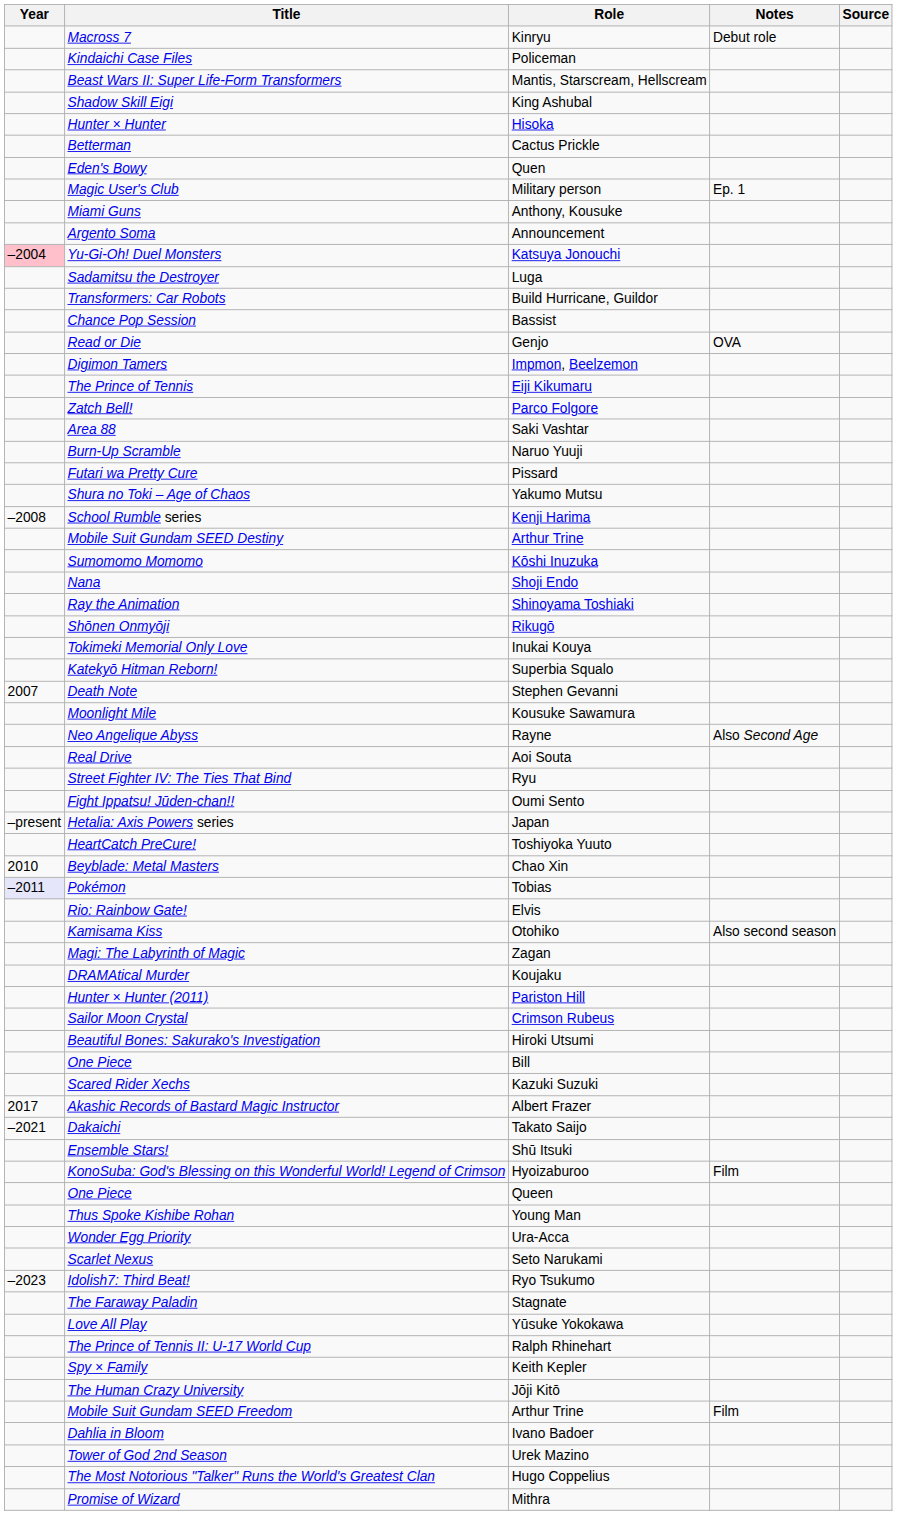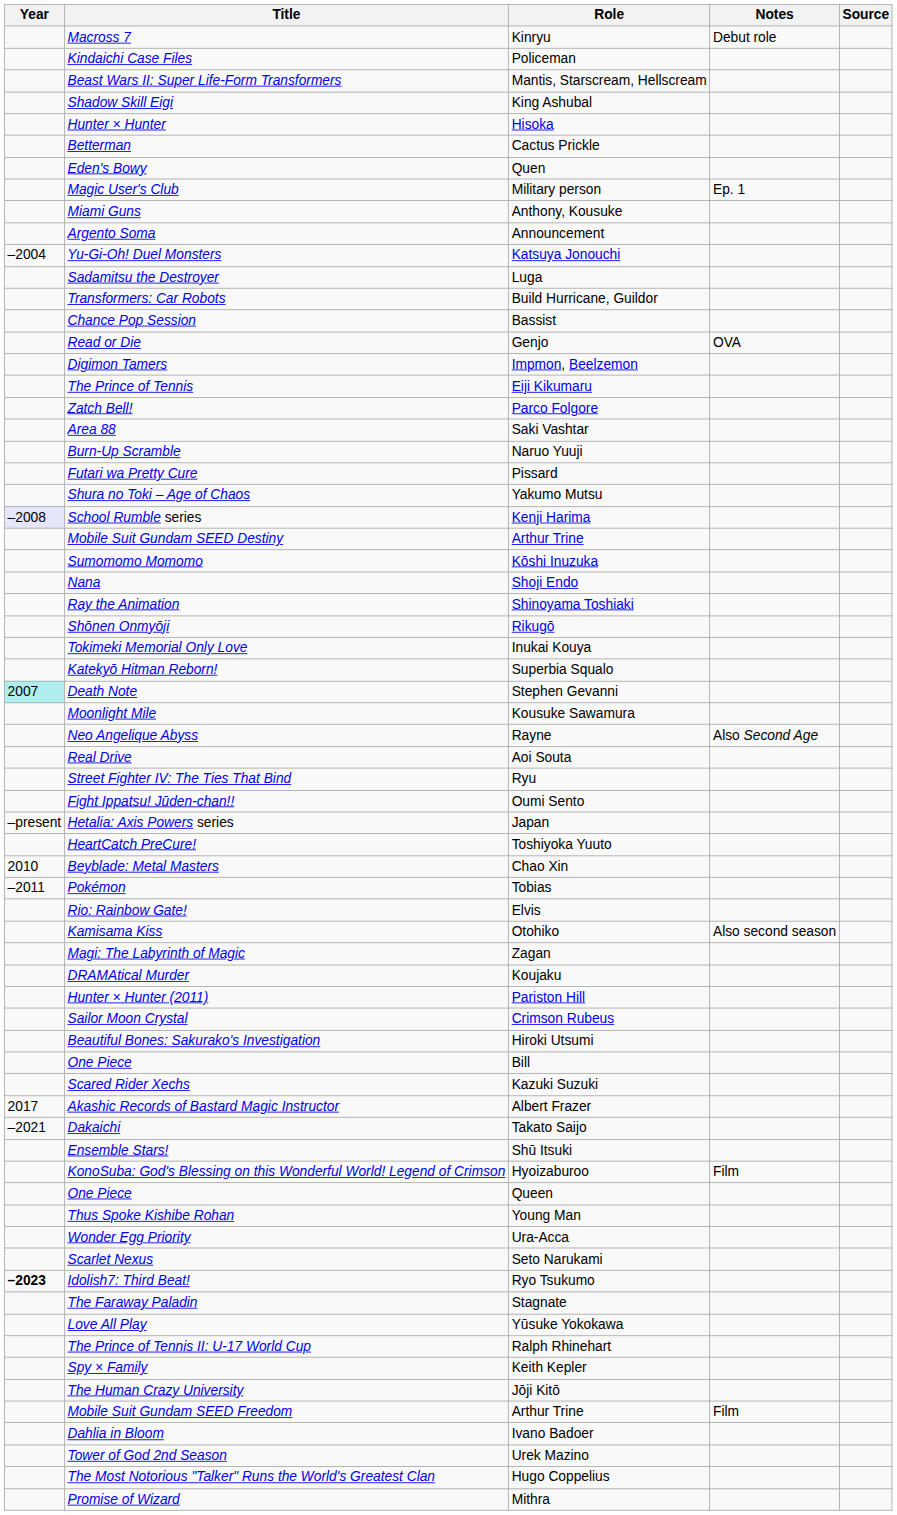(27, 255) pink background -> (27, 255) no background
(27, 517) no background -> (27, 517) lavender background
(23, 691) no background -> (23, 691) paleturquoise background
(26, 888) lavender background -> (26, 888) no background
(27, 1281) normal -> (27, 1281) bold
